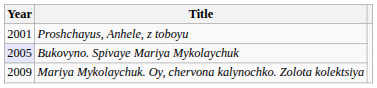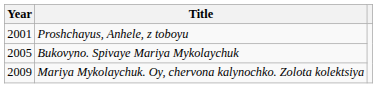(20, 53) lavender background -> (20, 53) no background
